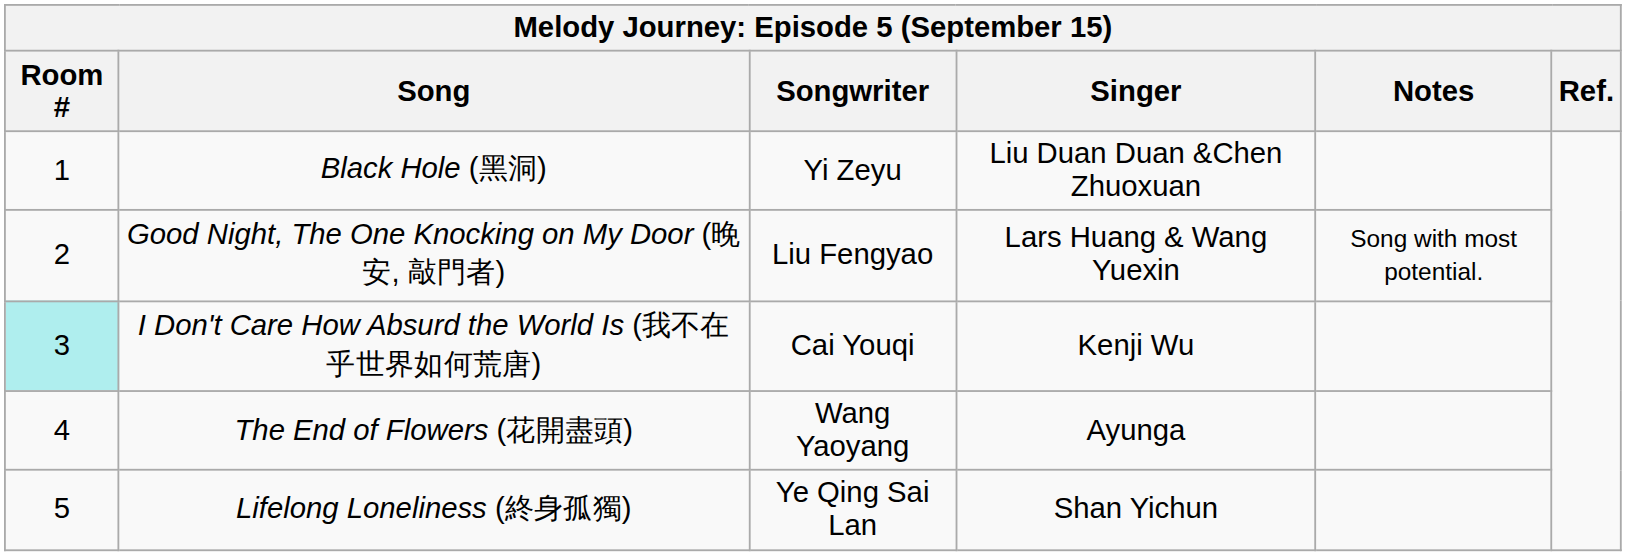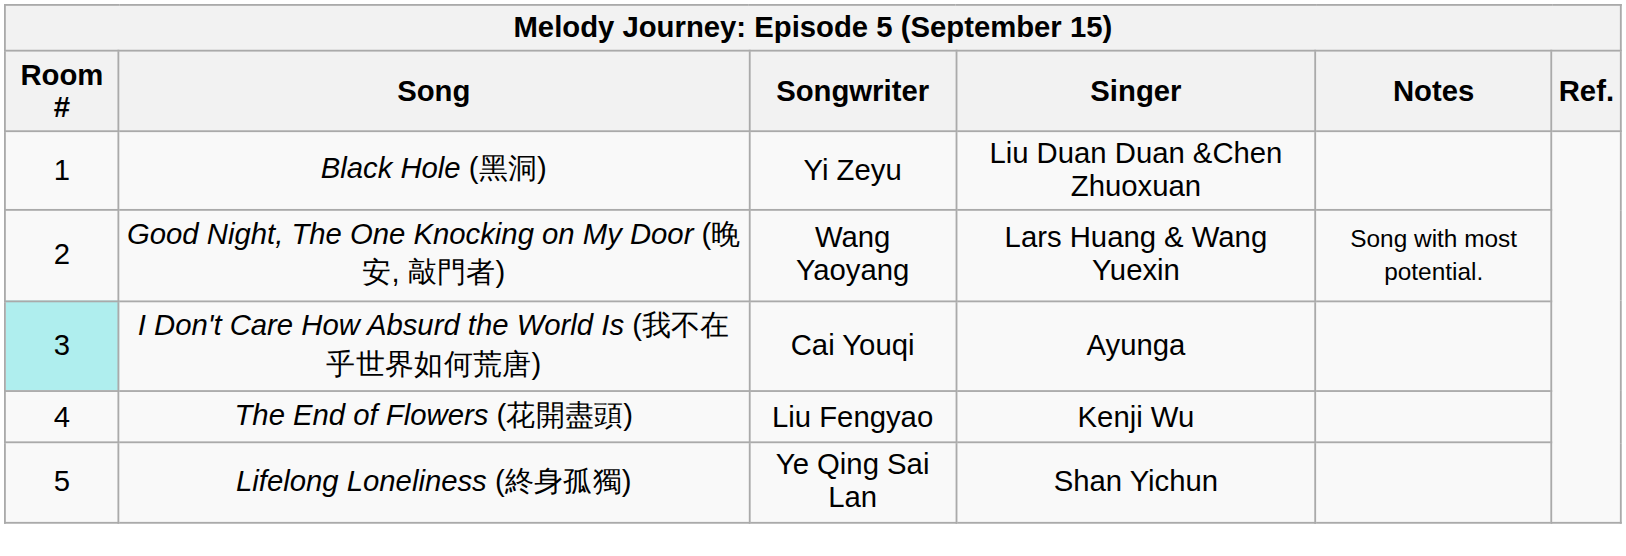(853, 254) Liu Fengyao -> (853, 254) Wang Yaoyang
(1136, 345) Kenji Wu -> (1136, 345) Ayunga
(853, 430) Wang Yaoyang -> (853, 416) Liu Fengyao
(1136, 430) Ayunga -> (1136, 416) Kenji Wu
